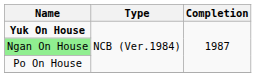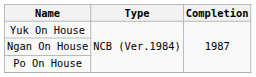(48, 30) bold -> (48, 30) normal
(48, 47) lightgreen background -> (48, 47) no background
